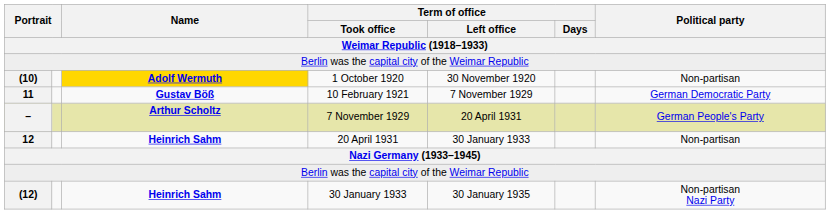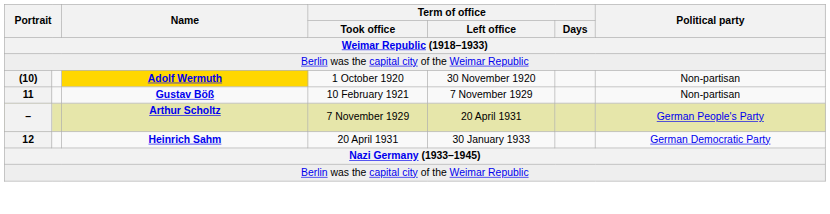(710, 95) German Democratic Party -> (710, 95) Non-partisan
(710, 139) Non-partisan -> (710, 139) German Democratic Party
- row: (28, 195)
